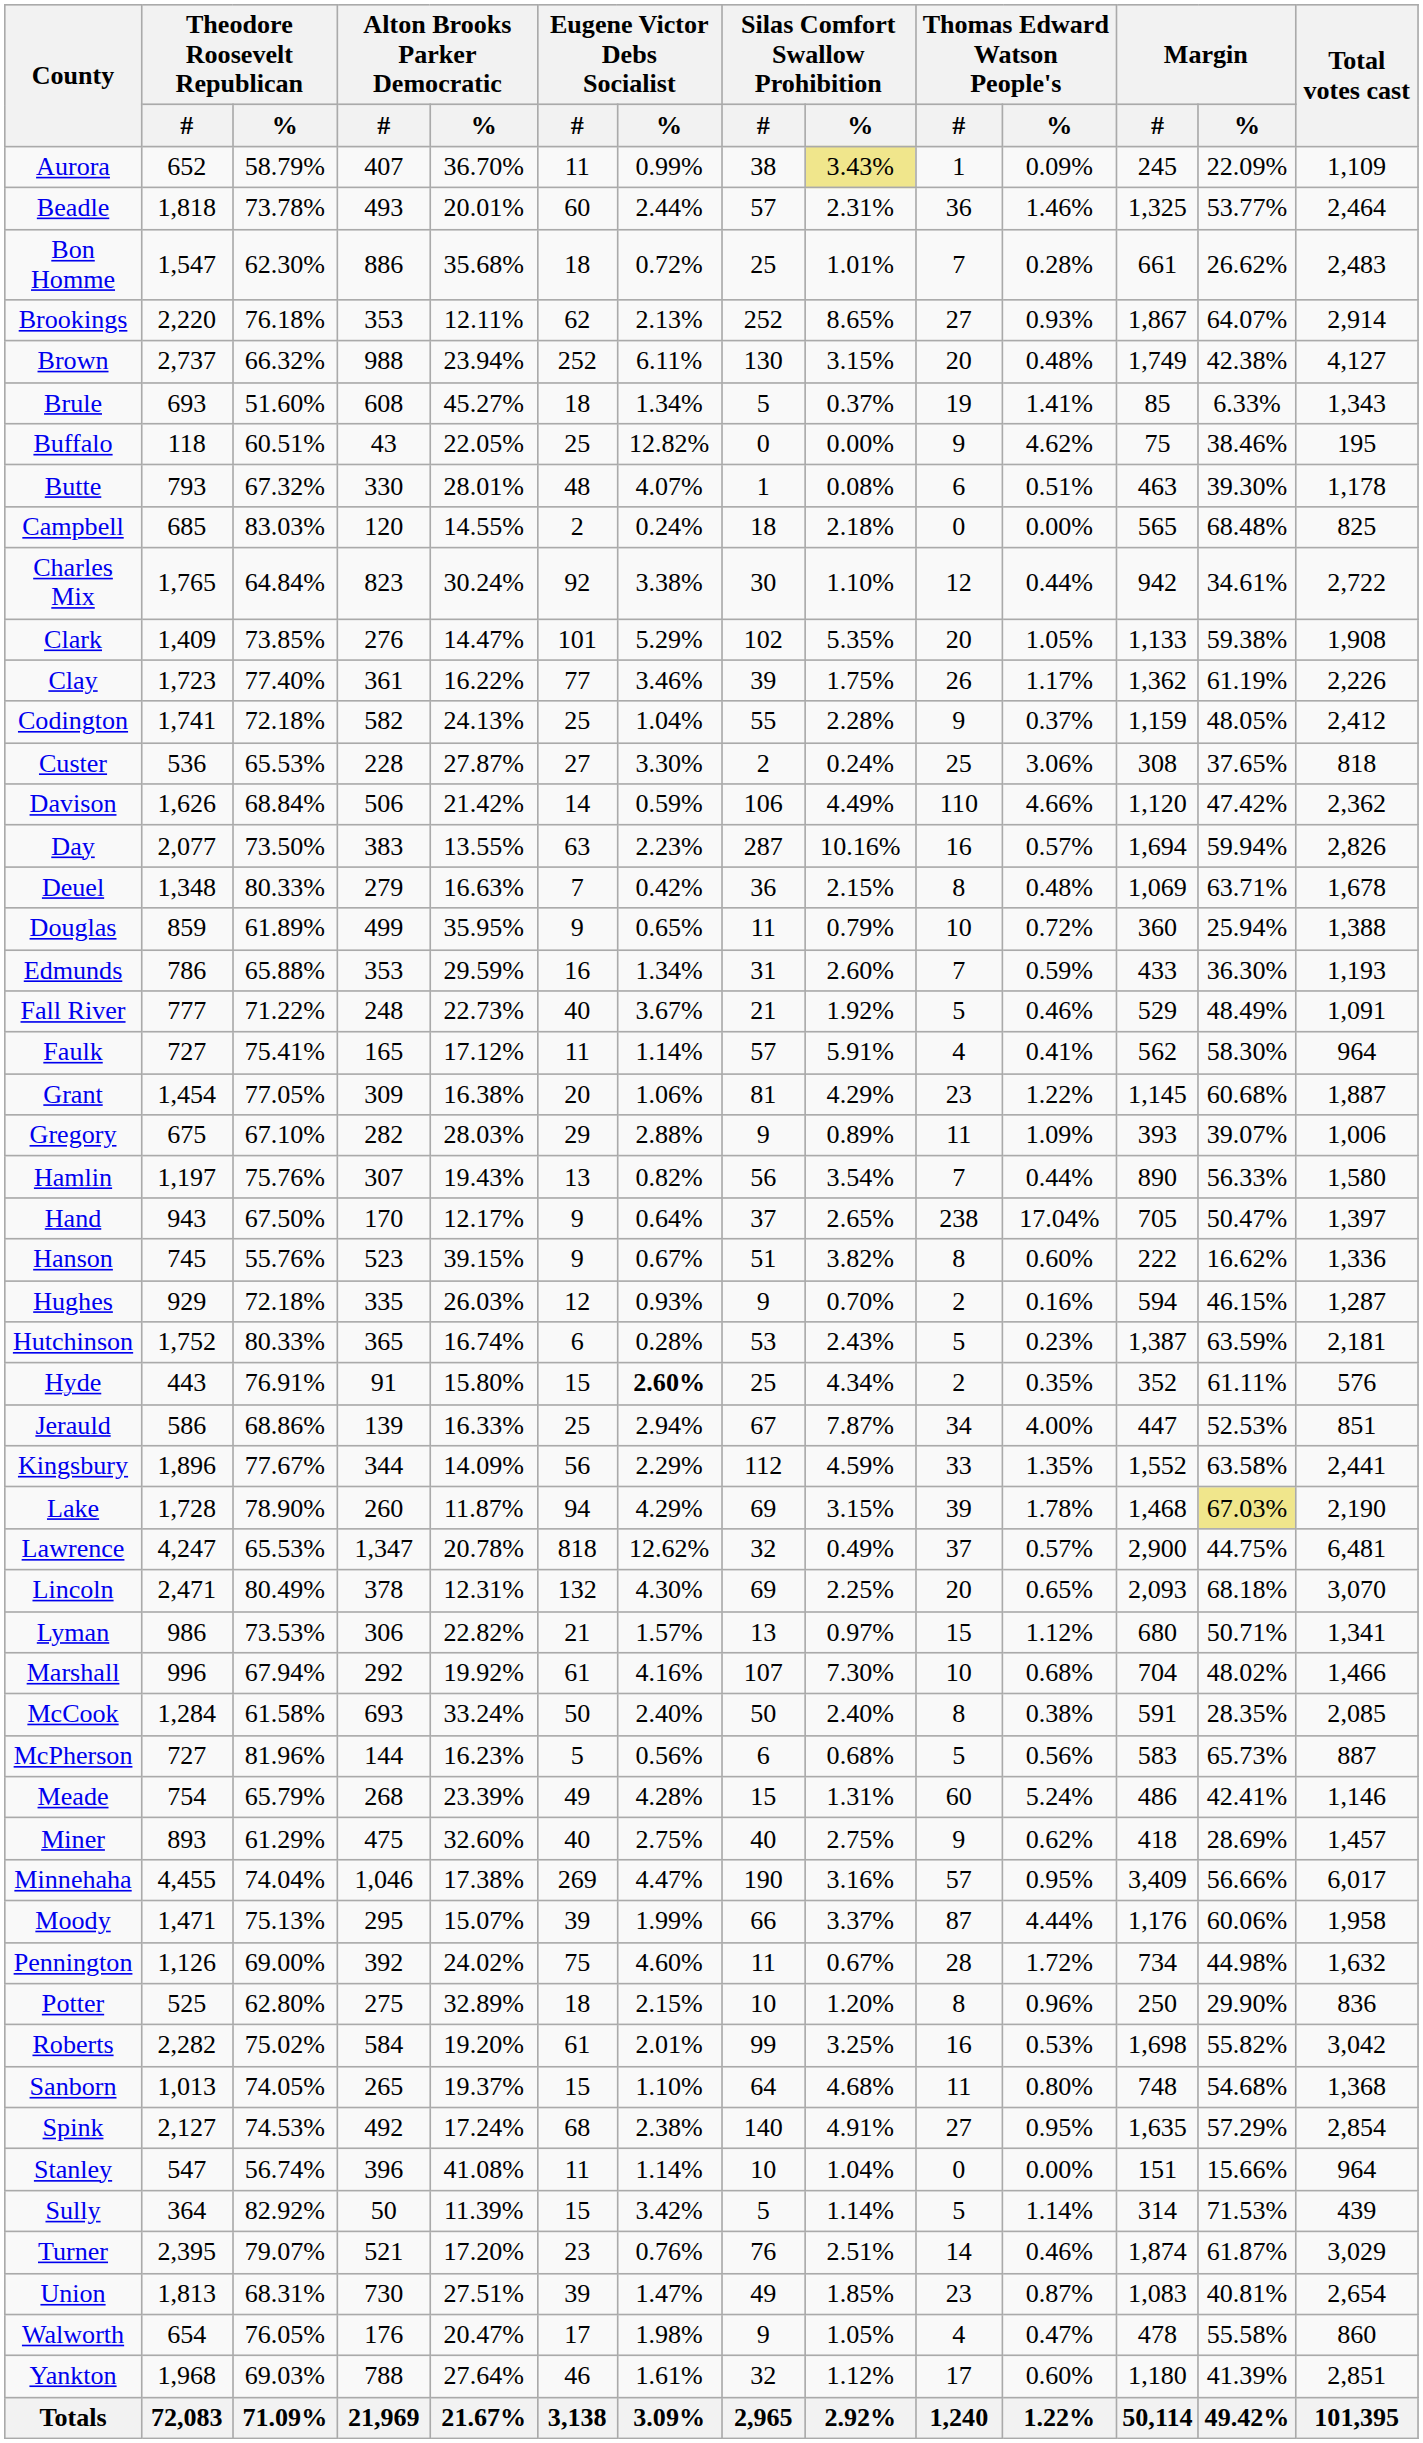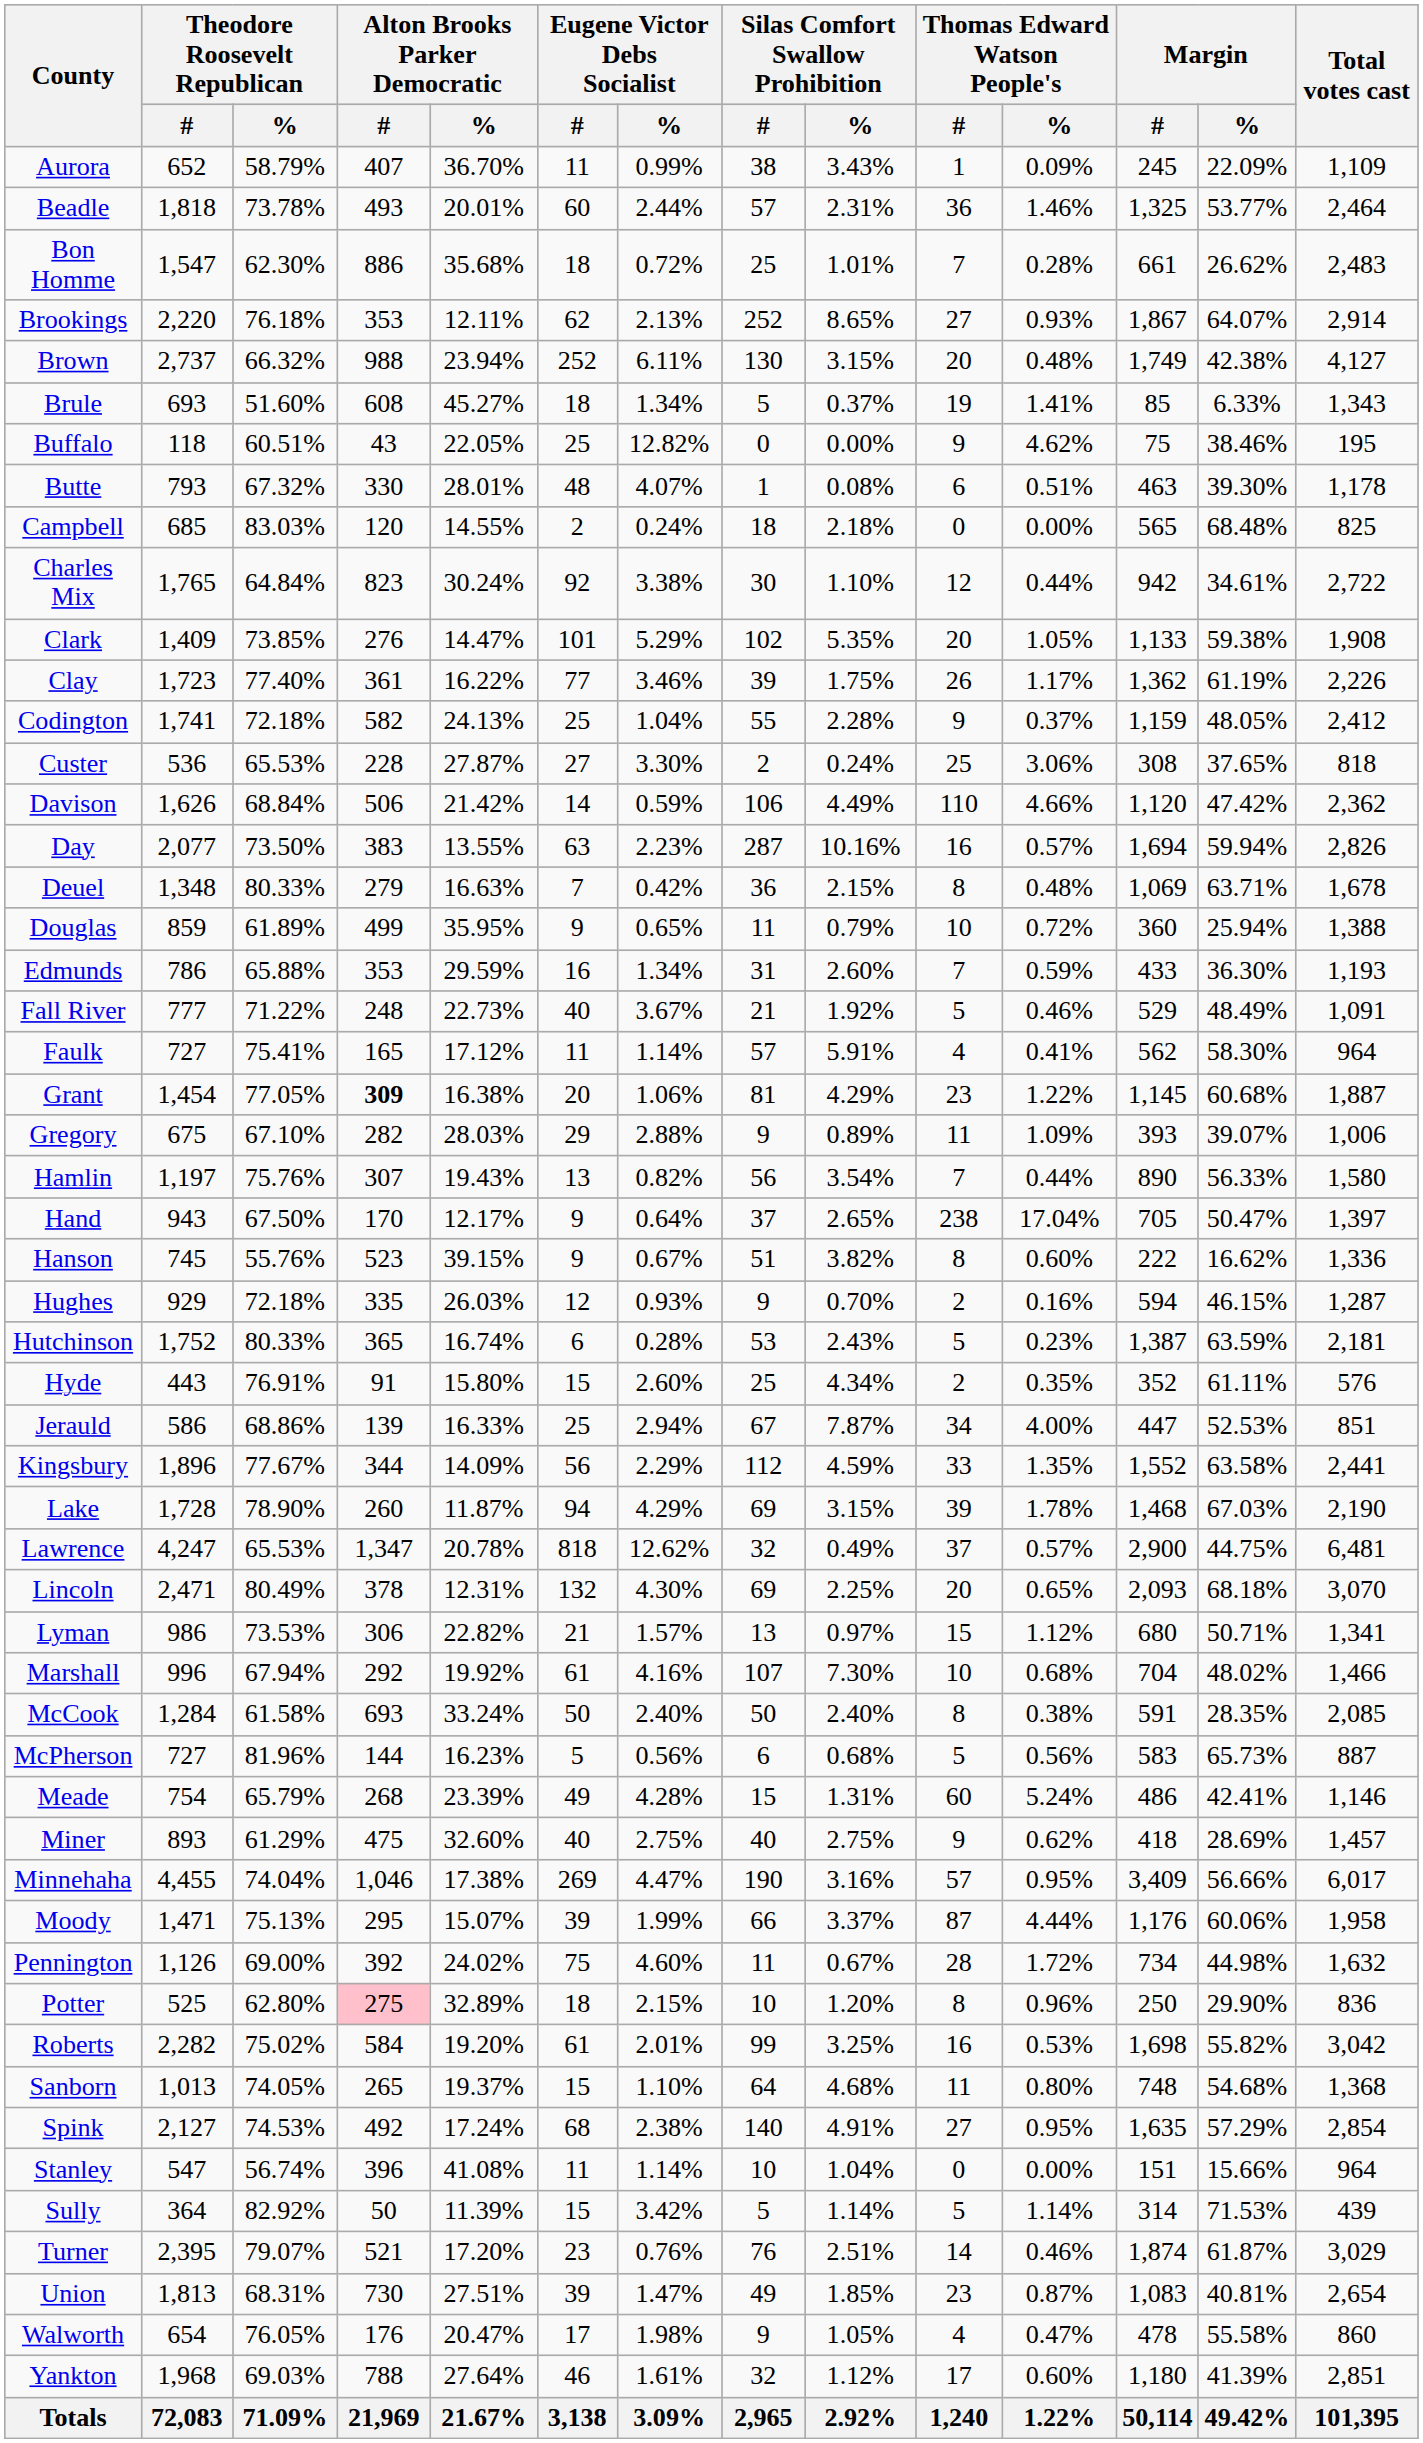(860, 166) khaki background -> (860, 166) no background
(384, 1093) normal -> (384, 1093) bold
(669, 1383) bold -> (669, 1383) normal
(1247, 1507) khaki background -> (1247, 1507) no background
(384, 2003) no background -> (384, 2003) pink background
